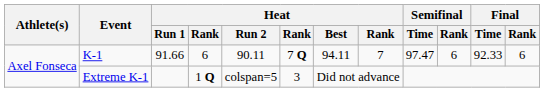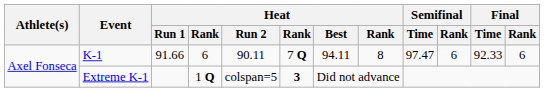(381, 56) 7 -> (381, 56) 8
(297, 76) normal -> (297, 76) bold
